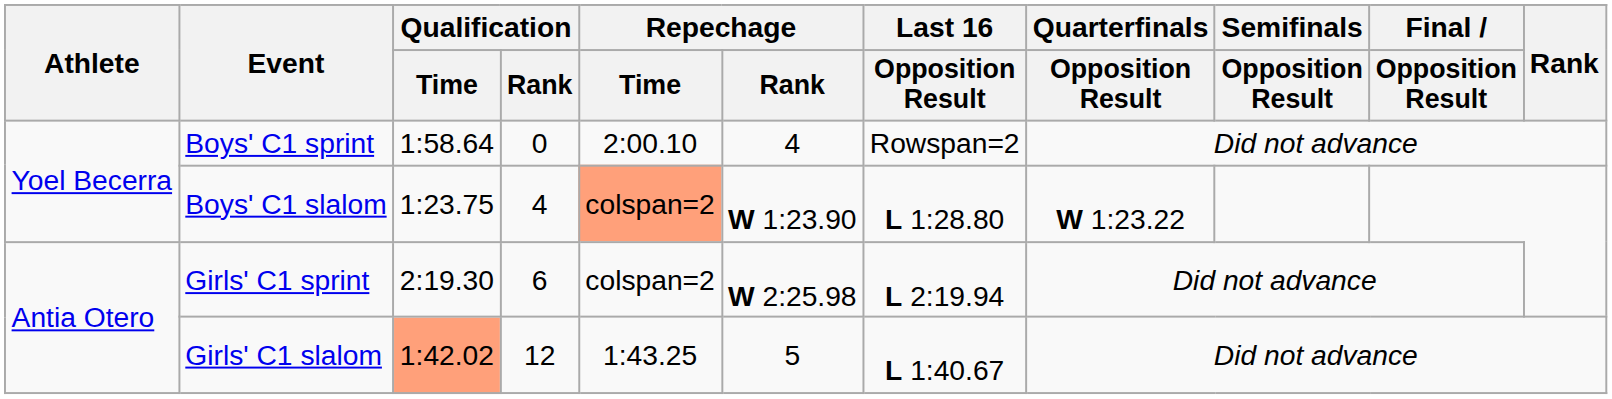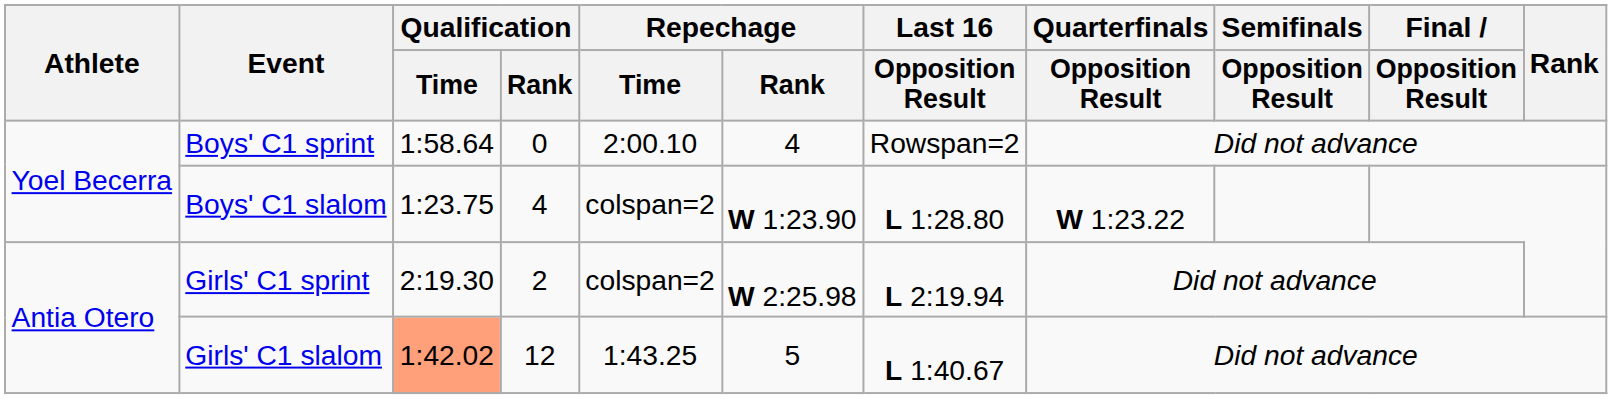(650, 204) lightsalmon background -> (650, 204) no background
(540, 280) 6 -> (540, 280) 2
